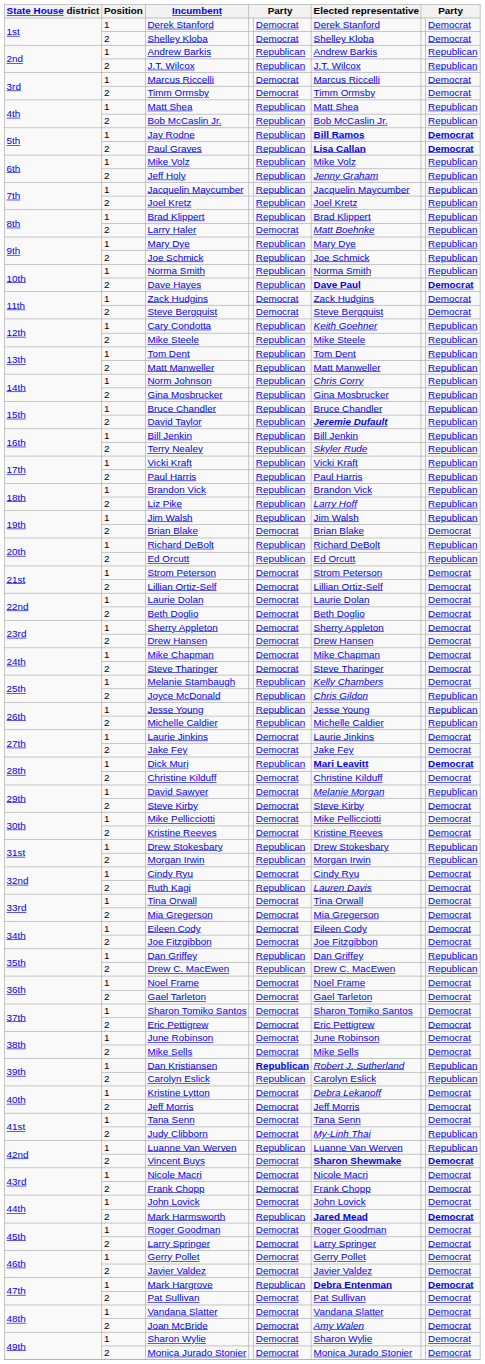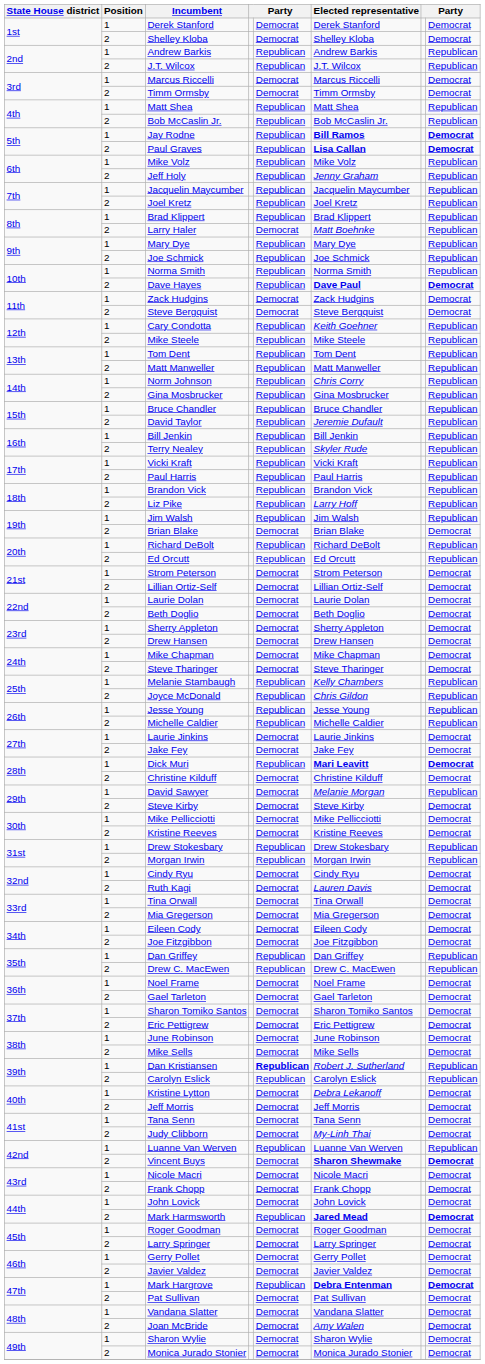(351, 422) bold -> (348, 422) normal
(450, 682) Democrat -> (453, 682) Republican
(280, 887) Republican -> (277, 887) Democrat
(453, 1134) Republican -> (450, 1134) Democrat
